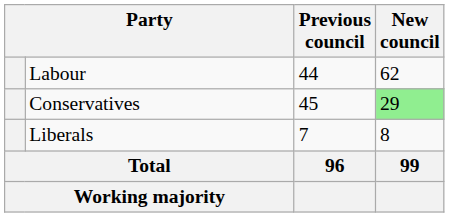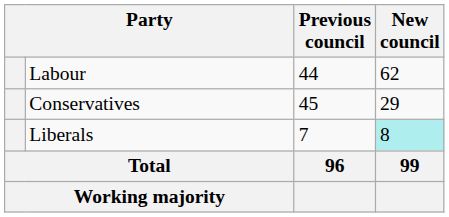(390, 103) lightgreen background -> (390, 103) no background
(385, 134) no background -> (385, 134) paleturquoise background
